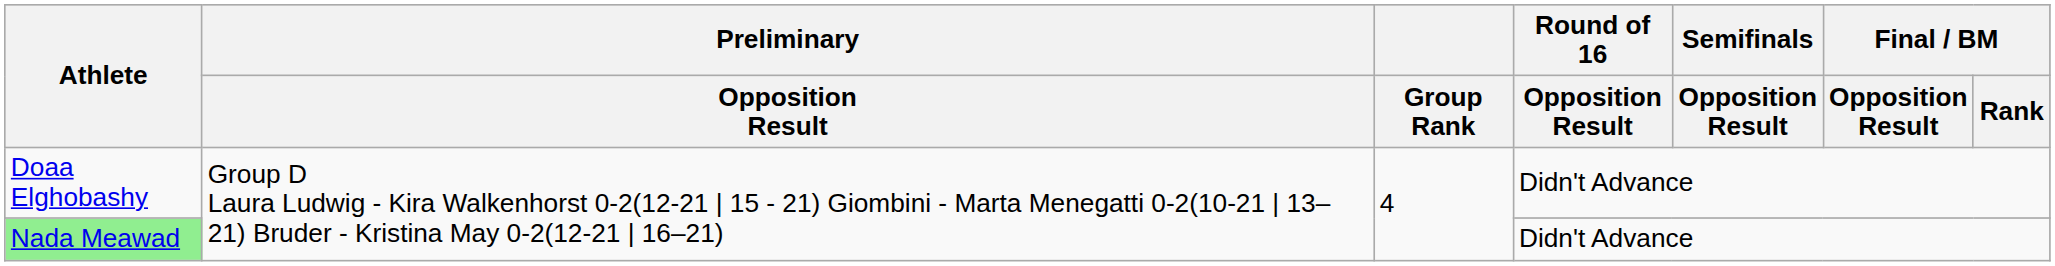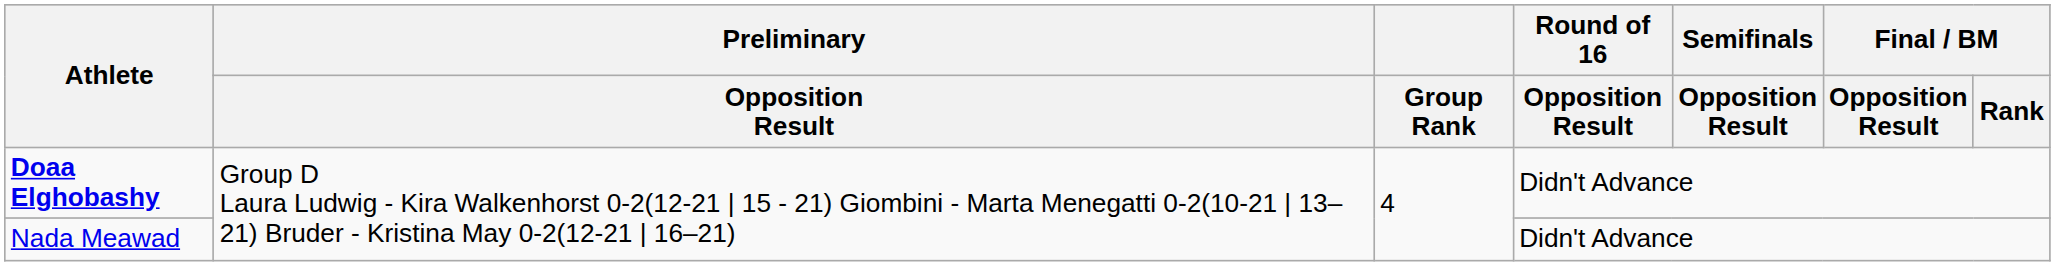(79, 182) normal -> (85, 182) bold
(95, 238) lightgreen background -> (95, 238) no background
